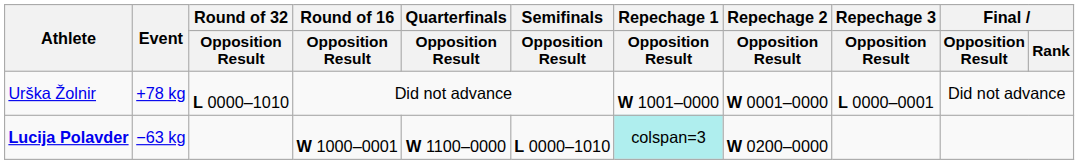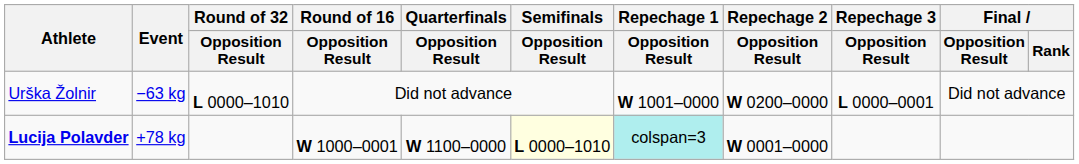(161, 94) +78 kg -> (161, 94) −63 kg
(777, 103) W 0001–0000 -> (777, 103) W 0200–0000
(161, 138) −63 kg -> (161, 138) +78 kg
(562, 147) no background -> (562, 147) lightyellow background
(777, 147) W 0200–0000 -> (777, 147) W 0001–0000
